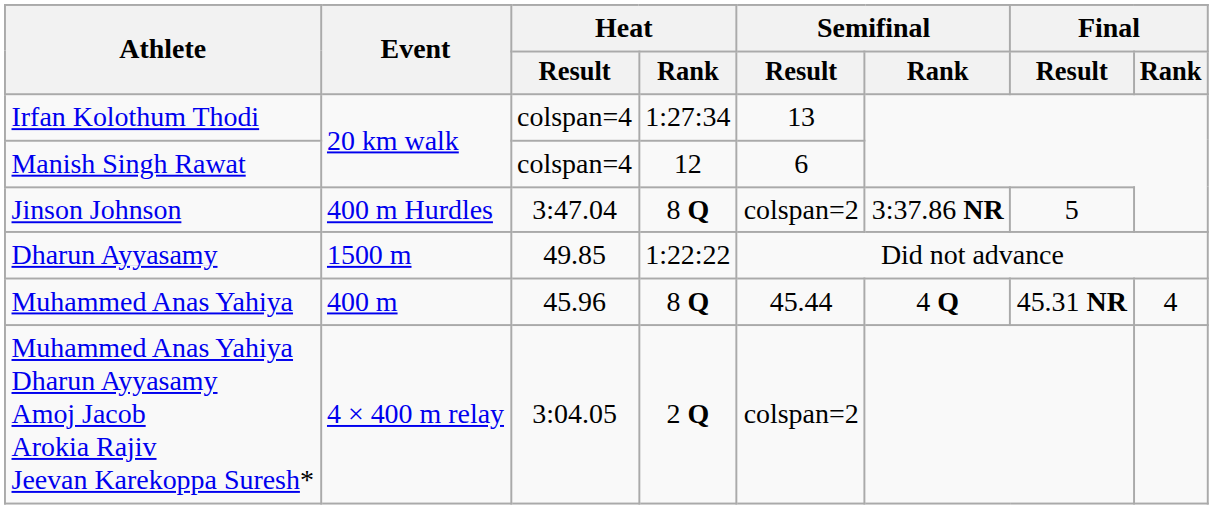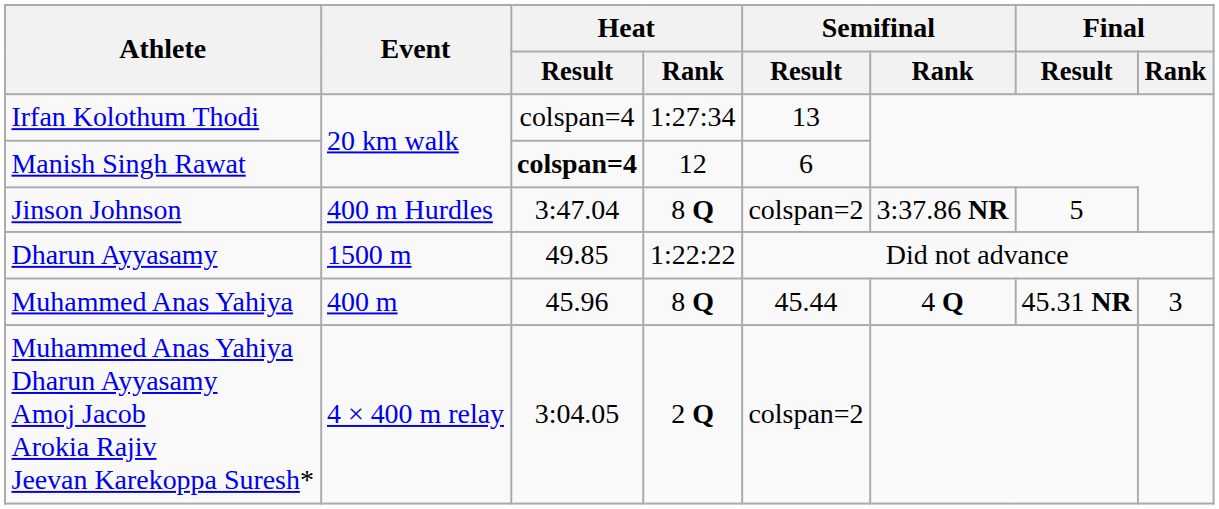(575, 163) normal -> (577, 163) bold
(1171, 301) 4 -> (1175, 301) 3
